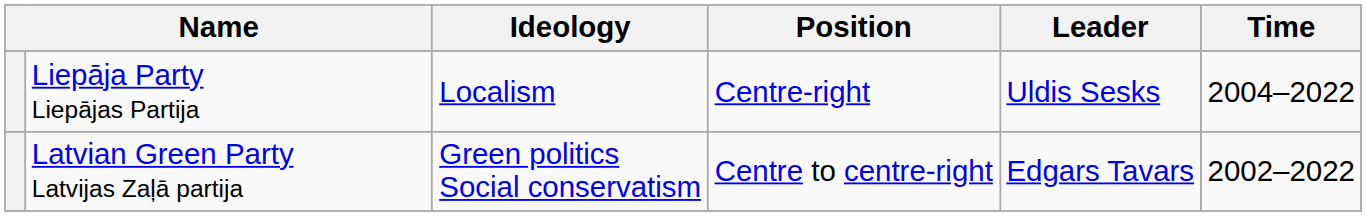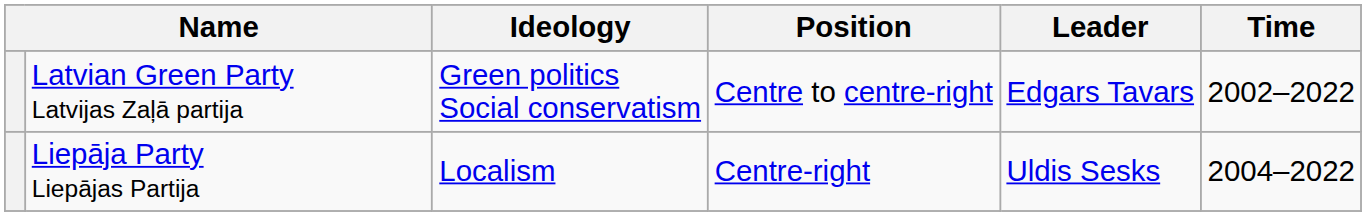rows swapped: (163, 170) <-> (118, 91)
